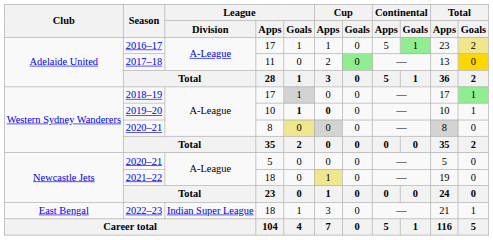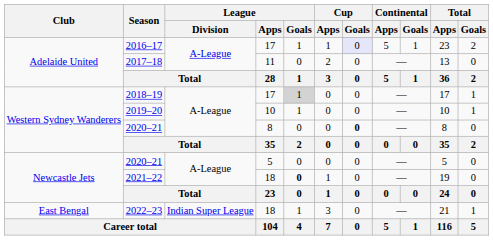(357, 45) no background -> (357, 45) lavender background
(415, 45) lightgreen background -> (415, 45) no background
(473, 45) khaki background -> (473, 45) no background
(357, 62) lightgreen background -> (357, 62) no background
(473, 62) gold background -> (473, 62) no background
(473, 95) lightgreen background -> (473, 95) no background
(299, 111) bold -> (299, 111) normal
(328, 111) bold -> (328, 111) normal
(299, 128) khaki background -> (299, 128) no background
(328, 128) lightgrey background -> (328, 128) no background
(357, 128) normal -> (357, 128) bold
(444, 128) lightgrey background -> (444, 128) no background
(299, 177) normal -> (299, 177) bold
(328, 177) khaki background -> (328, 177) no background
